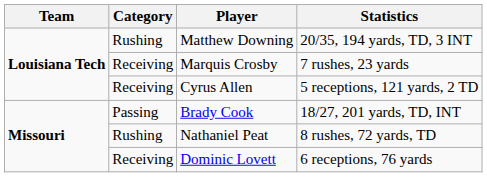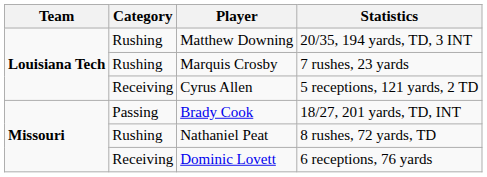(143, 64) Receiving -> (137, 64) Rushing
